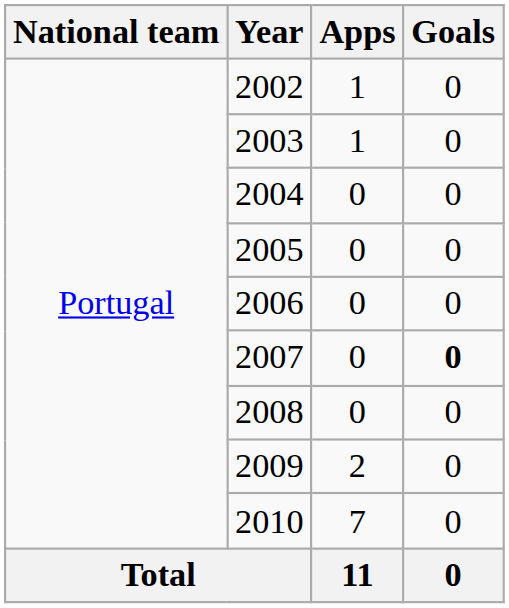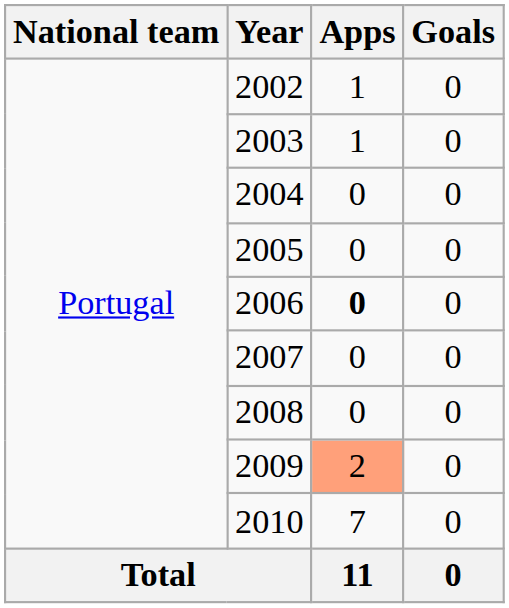(357, 303) normal -> (357, 303) bold
(453, 357) bold -> (453, 357) normal
(357, 466) no background -> (357, 466) lightsalmon background
